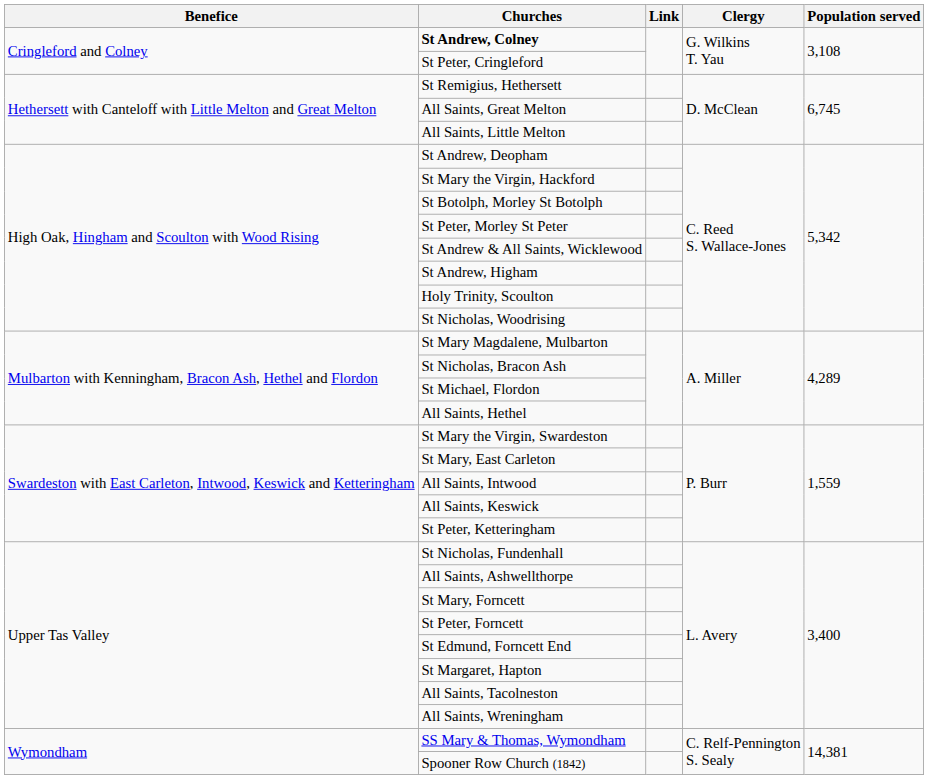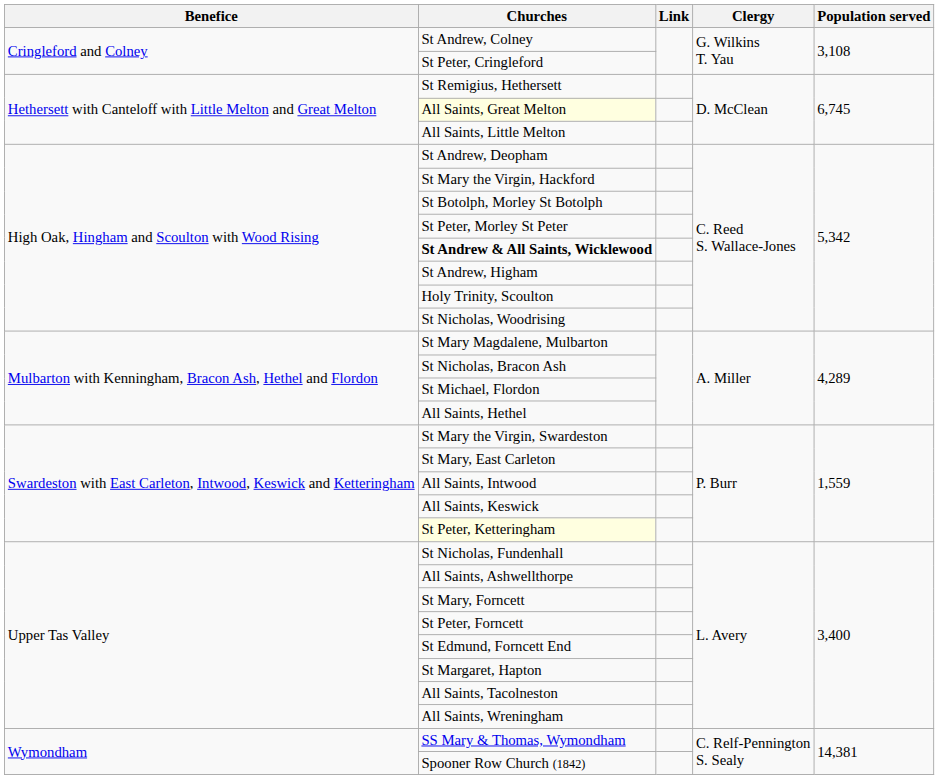(480, 39) bold -> (477, 39) normal
(494, 109) no background -> (494, 109) lightyellow background
(532, 249) normal -> (537, 249) bold
(488, 529) no background -> (488, 529) lightyellow background
